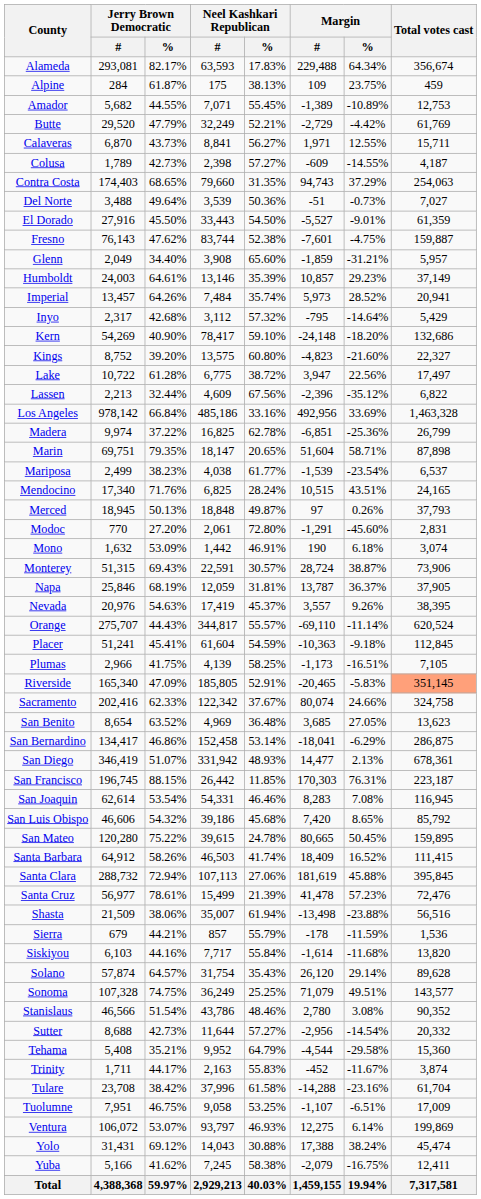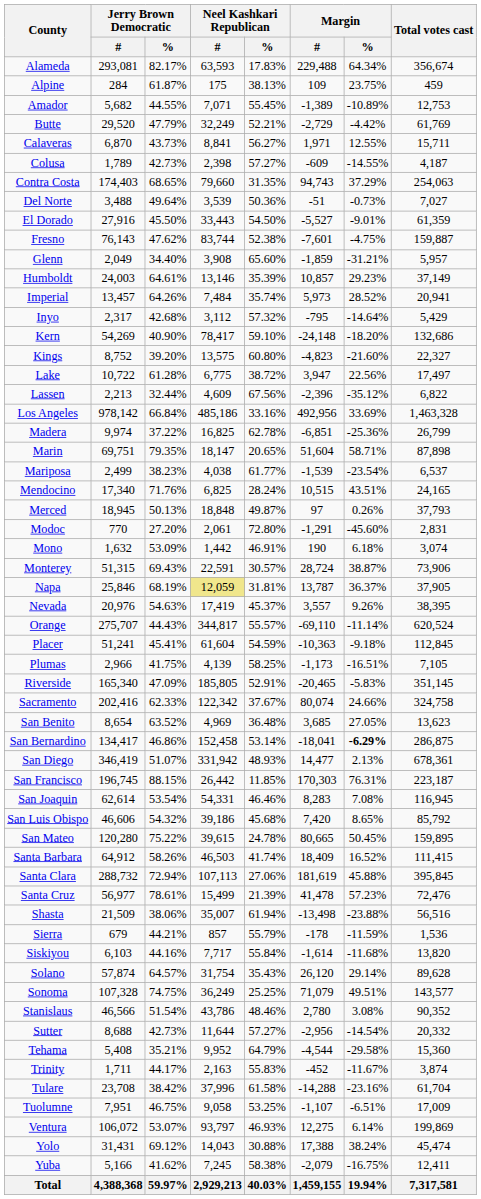(218, 587) no background -> (218, 587) khaki background
(434, 683) lightsalmon background -> (434, 683) no background
(368, 741) normal -> (368, 741) bold
